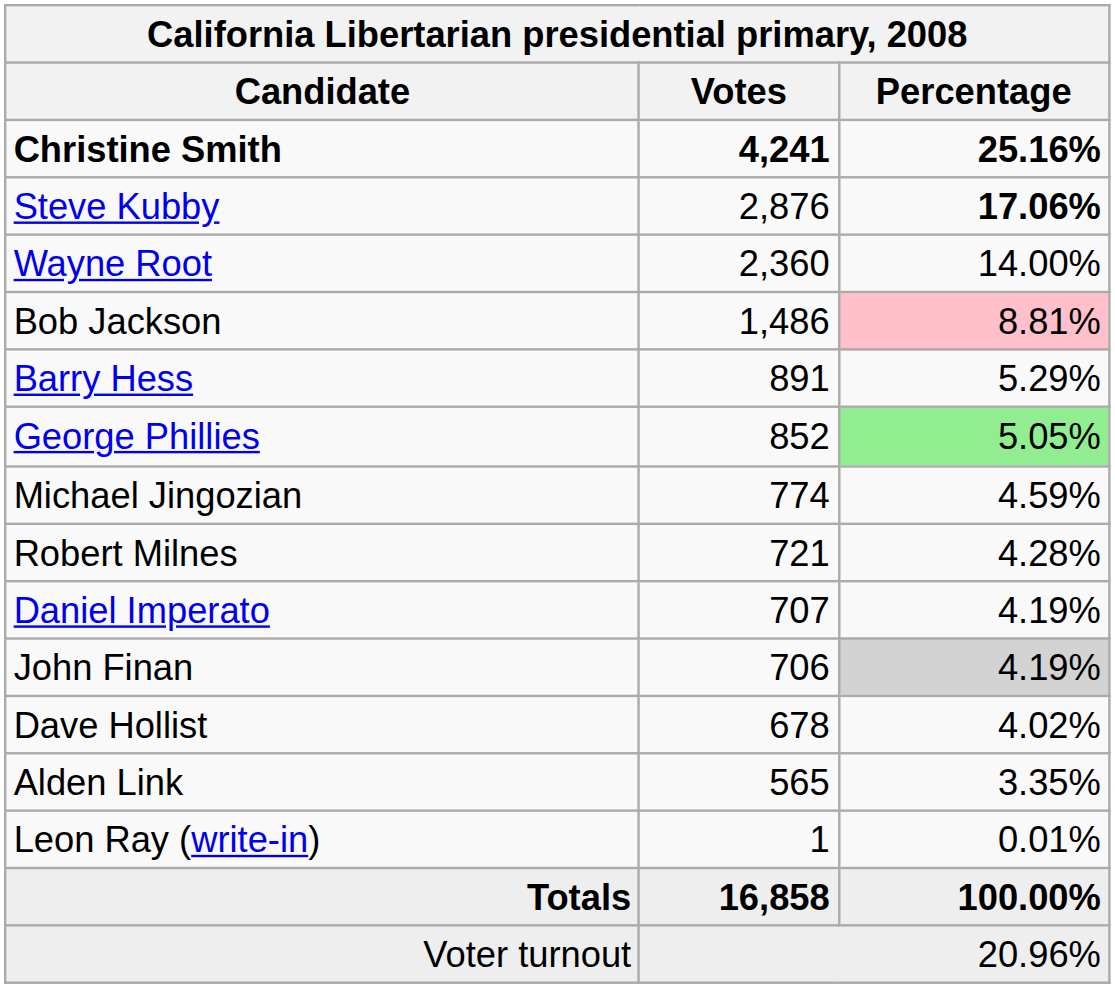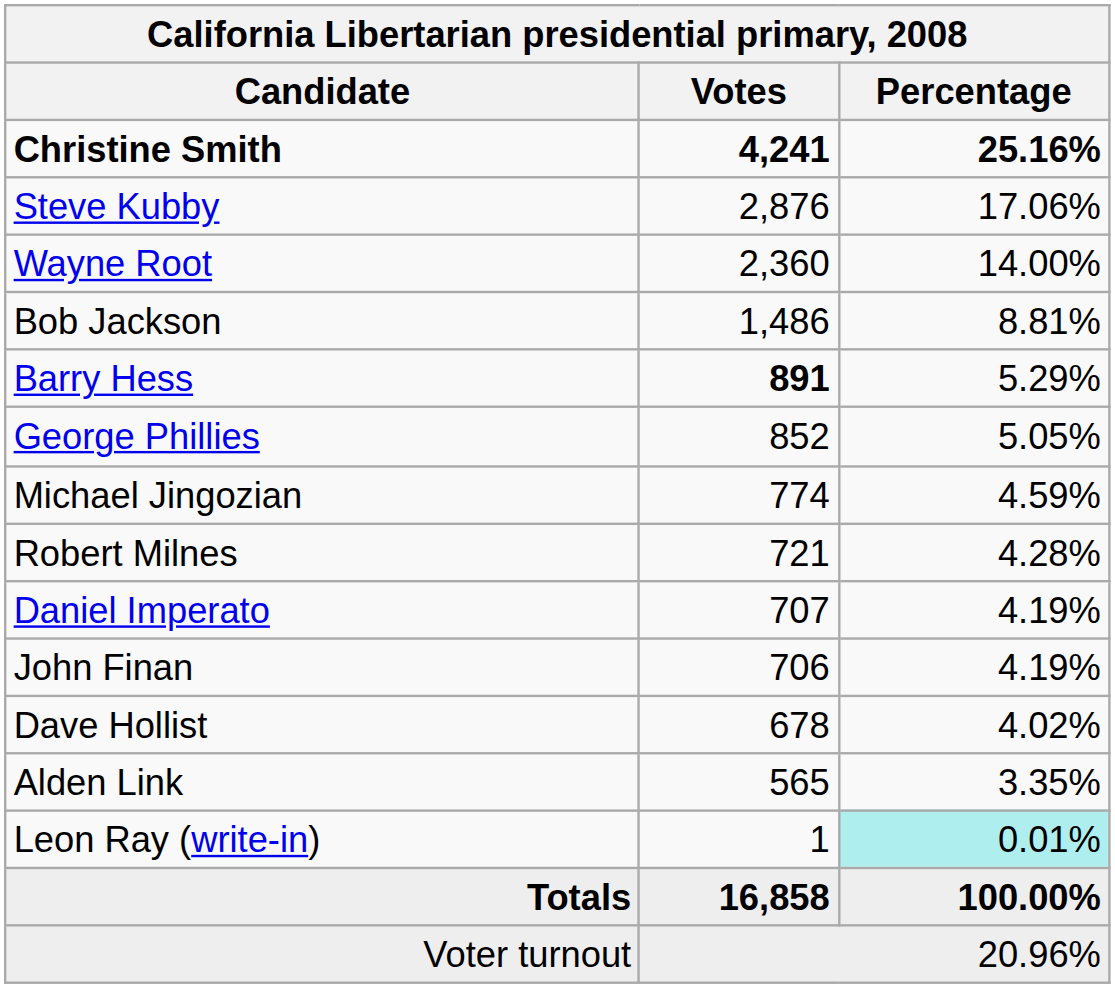(1039, 207) bold -> (1039, 207) normal
(1049, 322) pink background -> (1049, 322) no background
(799, 379) normal -> (799, 379) bold
(1049, 437) lightgreen background -> (1049, 437) no background
(1049, 667) lightgrey background -> (1049, 667) no background
(1049, 839) no background -> (1049, 839) paleturquoise background
